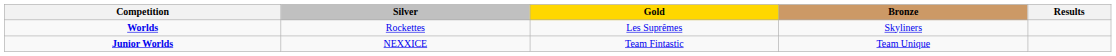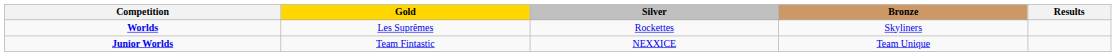columns swapped: (654, 12) <-> (405, 12)
